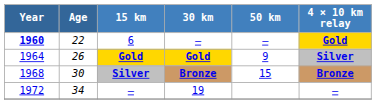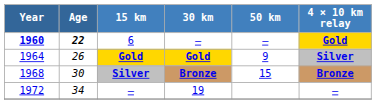(78, 41) normal -> (78, 41) bold
